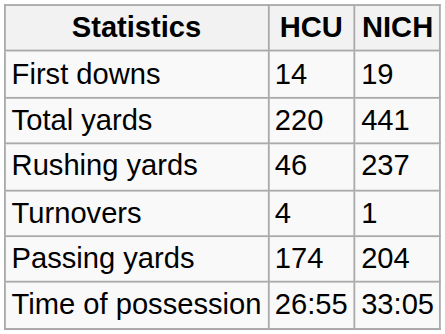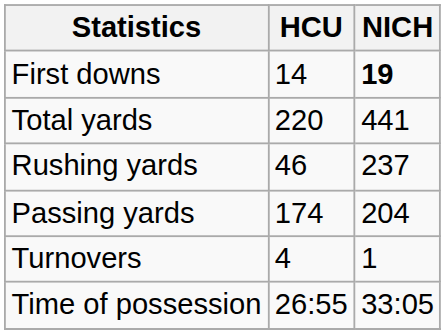(377, 73) normal -> (377, 73) bold
rows swapped: (103, 258) <-> (77, 212)
